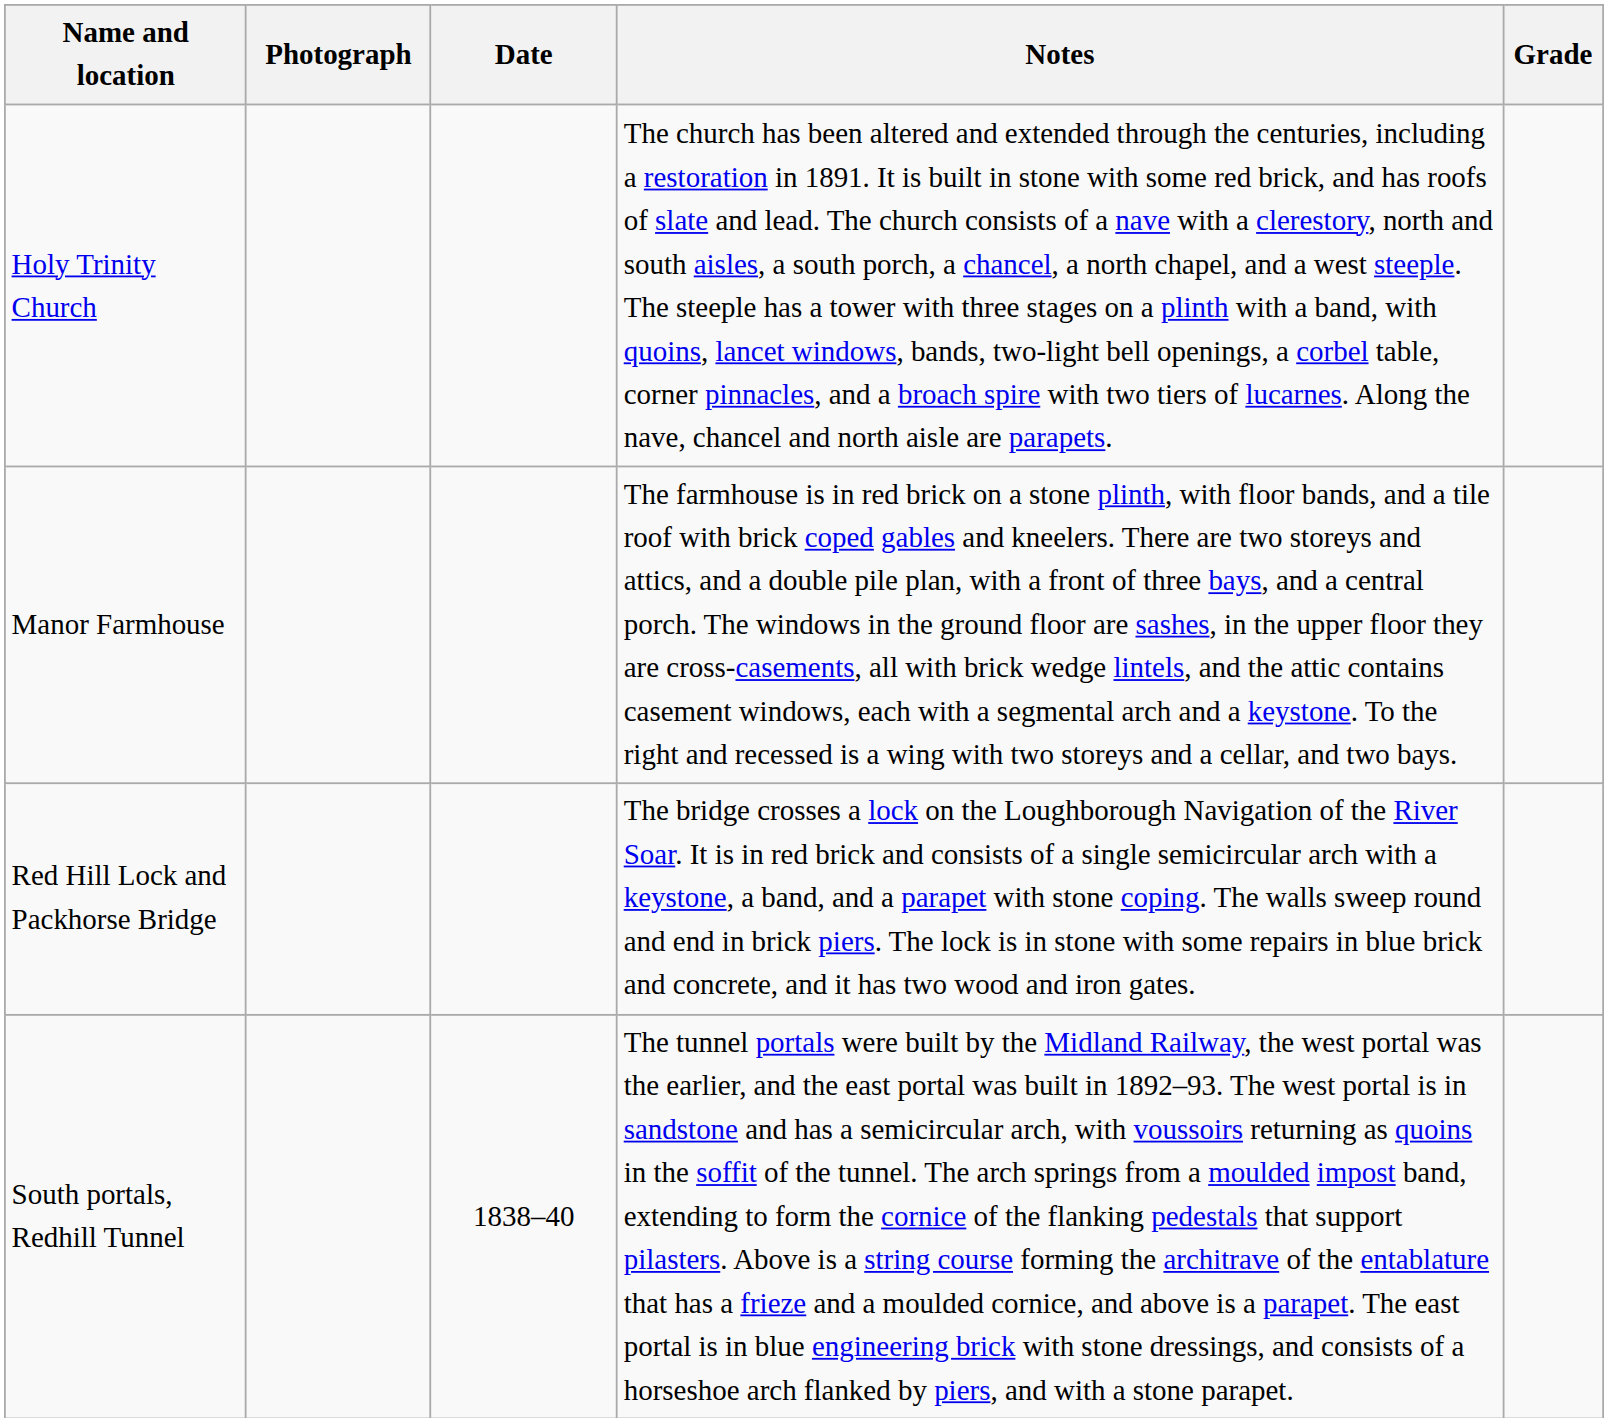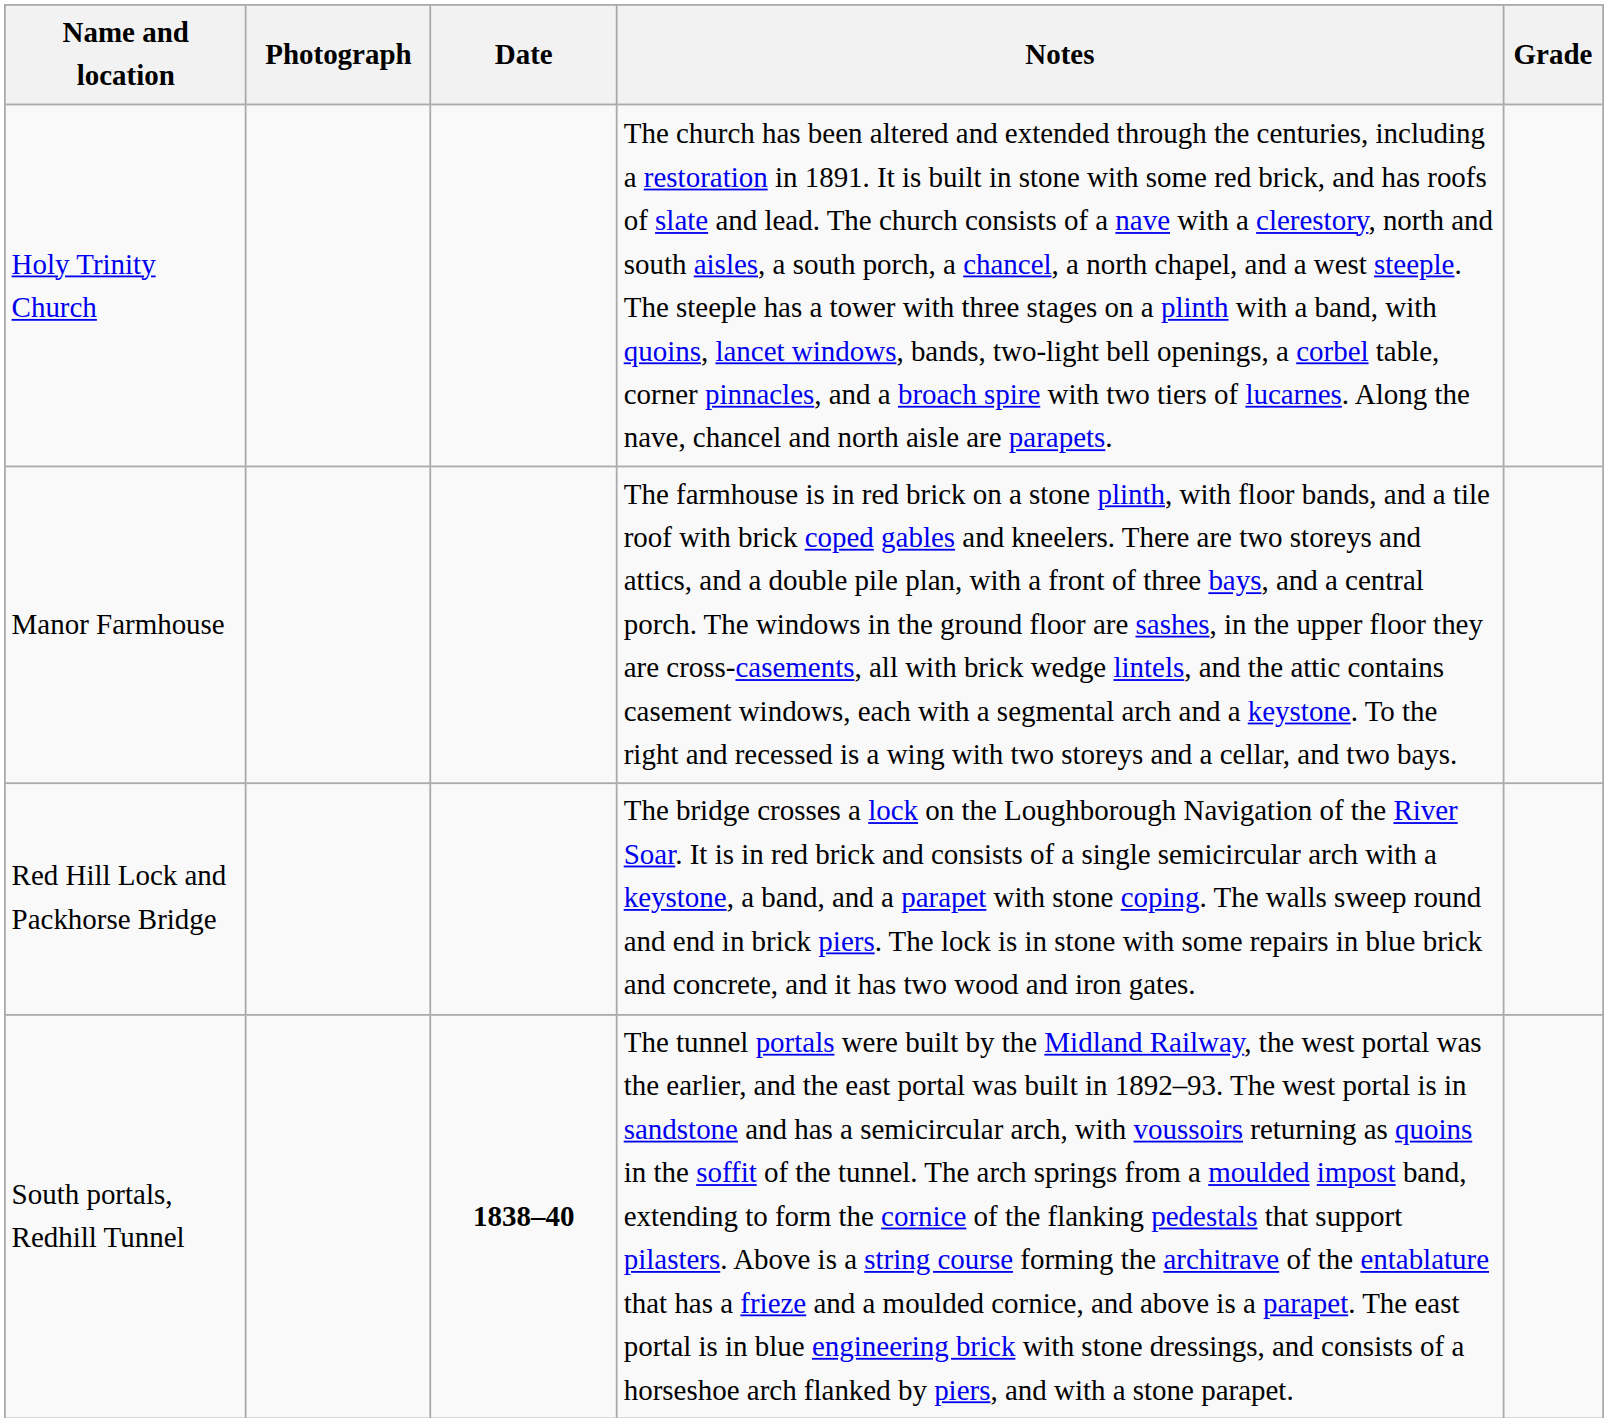(524, 1215) normal -> (524, 1215) bold
